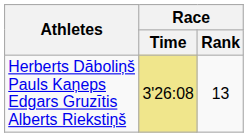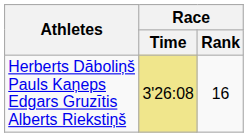(221, 94) 13 -> (221, 94) 16
